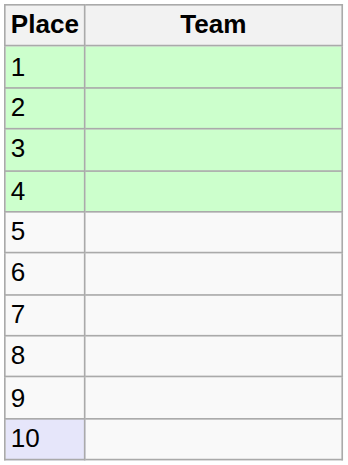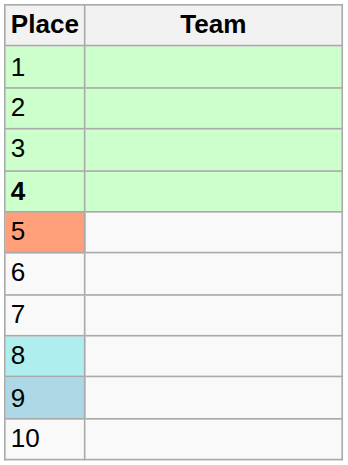(18, 190) normal -> (18, 190) bold
(18, 231) no background -> (18, 231) lightsalmon background
(18, 356) no background -> (18, 356) paleturquoise background
(18, 397) no background -> (18, 397) lightblue background
(25, 438) lavender background -> (25, 438) no background
